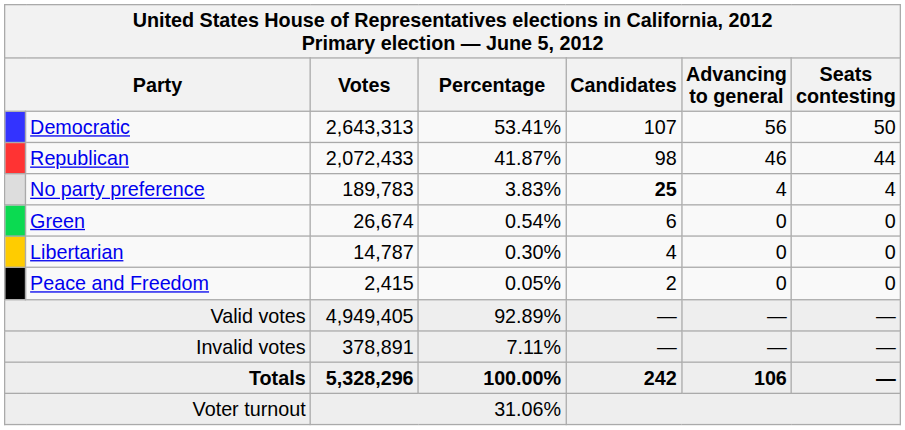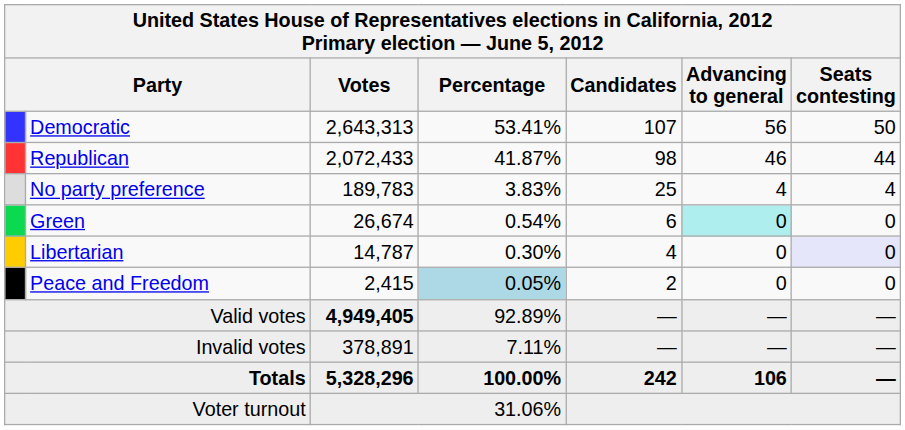(666, 190) bold -> (666, 190) normal
(781, 221) no background -> (781, 221) paleturquoise background
(890, 252) no background -> (890, 252) lavender background
(533, 284) no background -> (533, 284) lightblue background
(370, 315) normal -> (370, 315) bold
